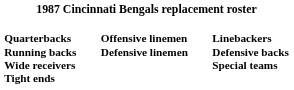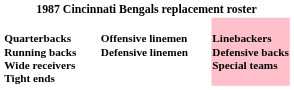(251, 51) no background -> (251, 51) pink background
